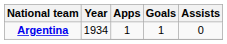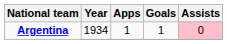(201, 31) no background -> (201, 31) pink background
